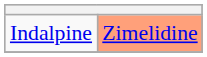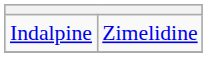(150, 33) lightsalmon background -> (150, 33) no background
